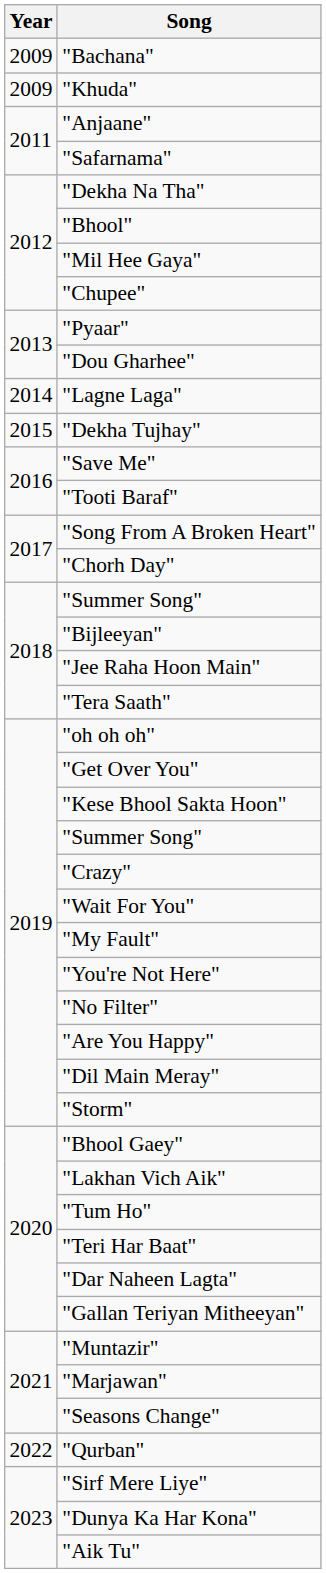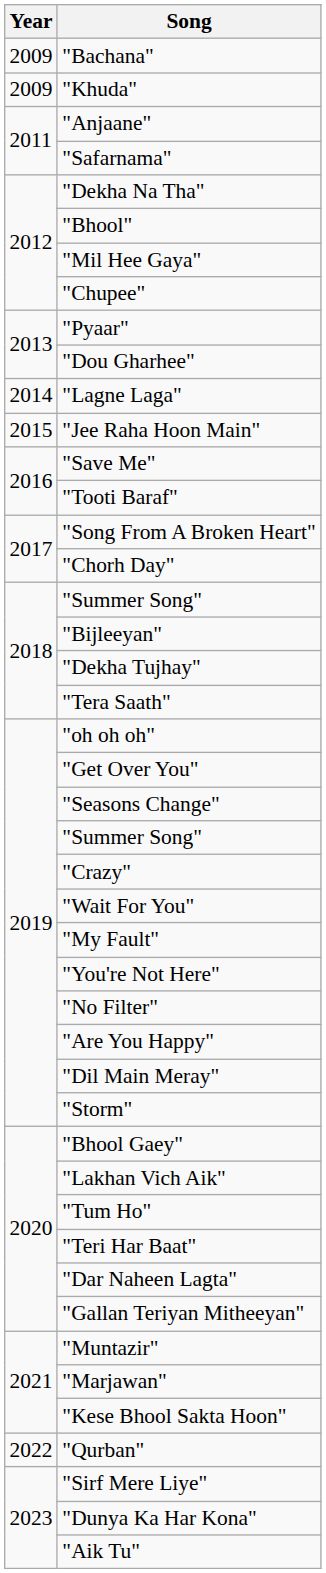(132, 429) "Dekha Tujhay" -> (161, 429) "Jee Raha Hoon Main"
(161, 667) "Jee Raha Hoon Main" -> (132, 667) "Dekha Tujhay"
(174, 803) "Kese Bhool Sakta Hoon" -> (141, 803) "Seasons Change"
(141, 1415) "Seasons Change" -> (174, 1415) "Kese Bhool Sakta Hoon"
